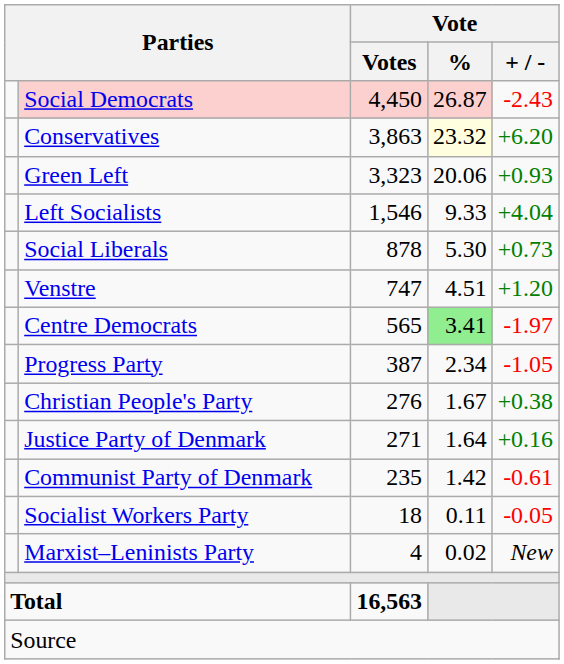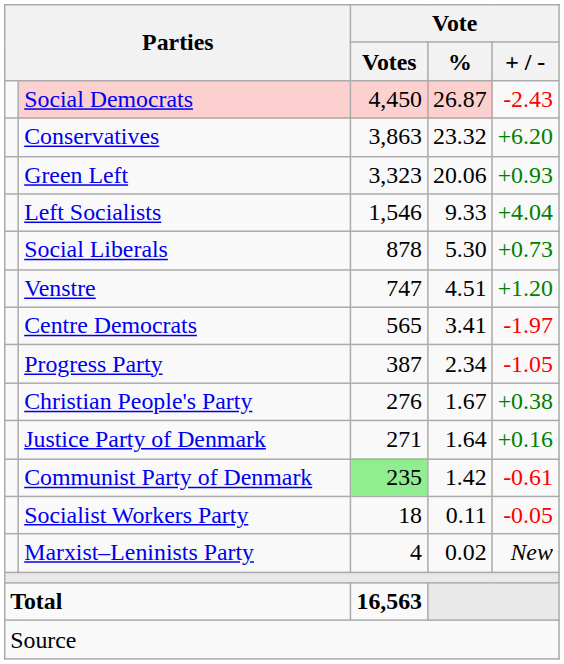(460, 136) lightyellow background -> (460, 136) no background
(466, 325) lightgreen background -> (466, 325) no background
(404, 477) no background -> (404, 477) lightgreen background
